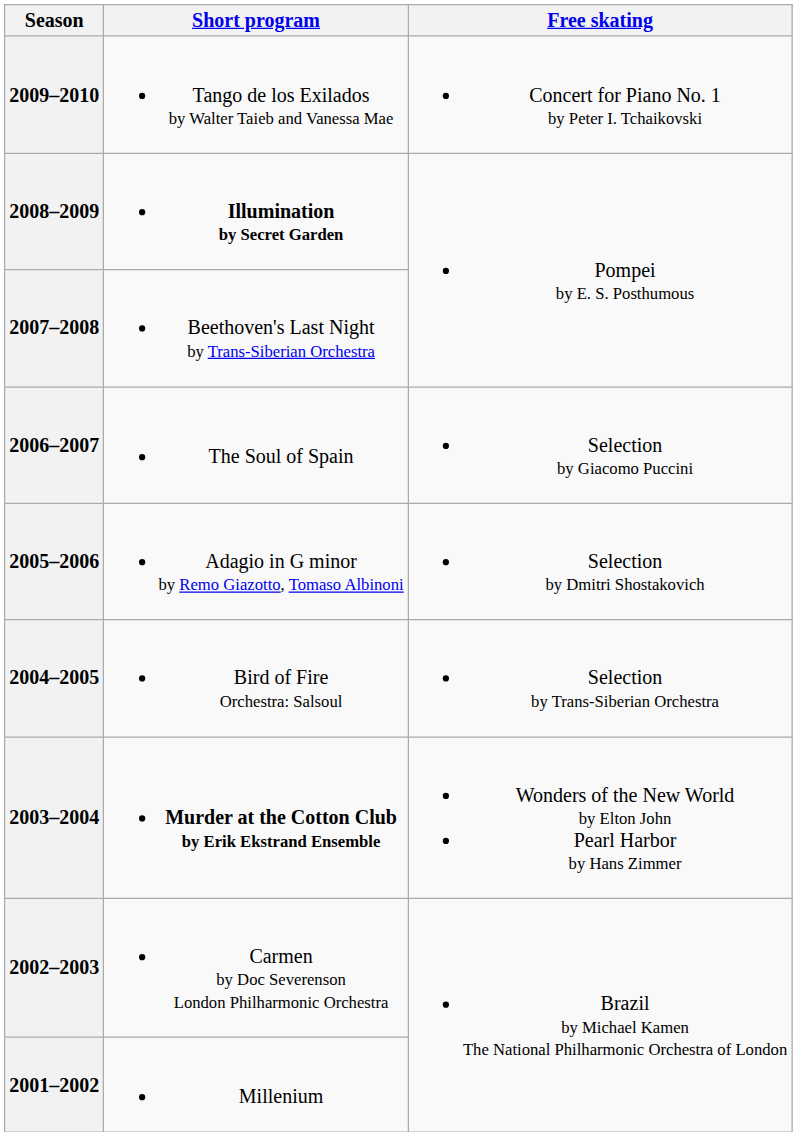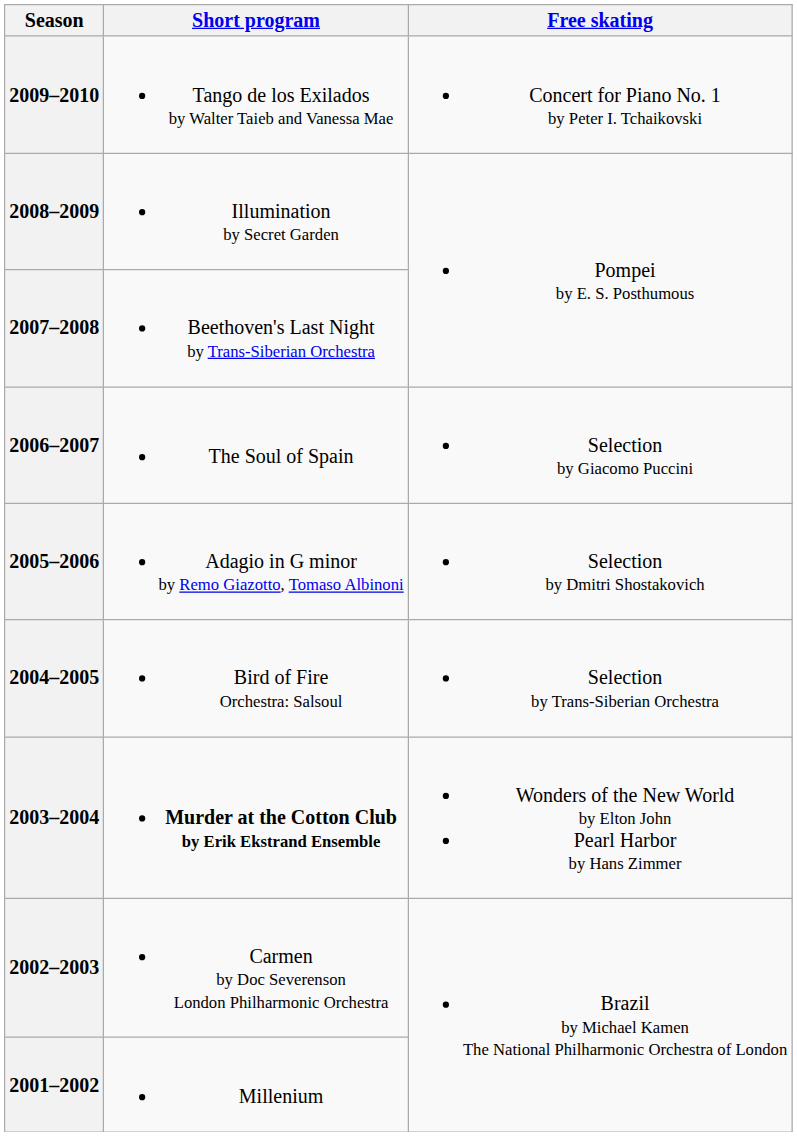(256, 223) bold -> (256, 223) normal
